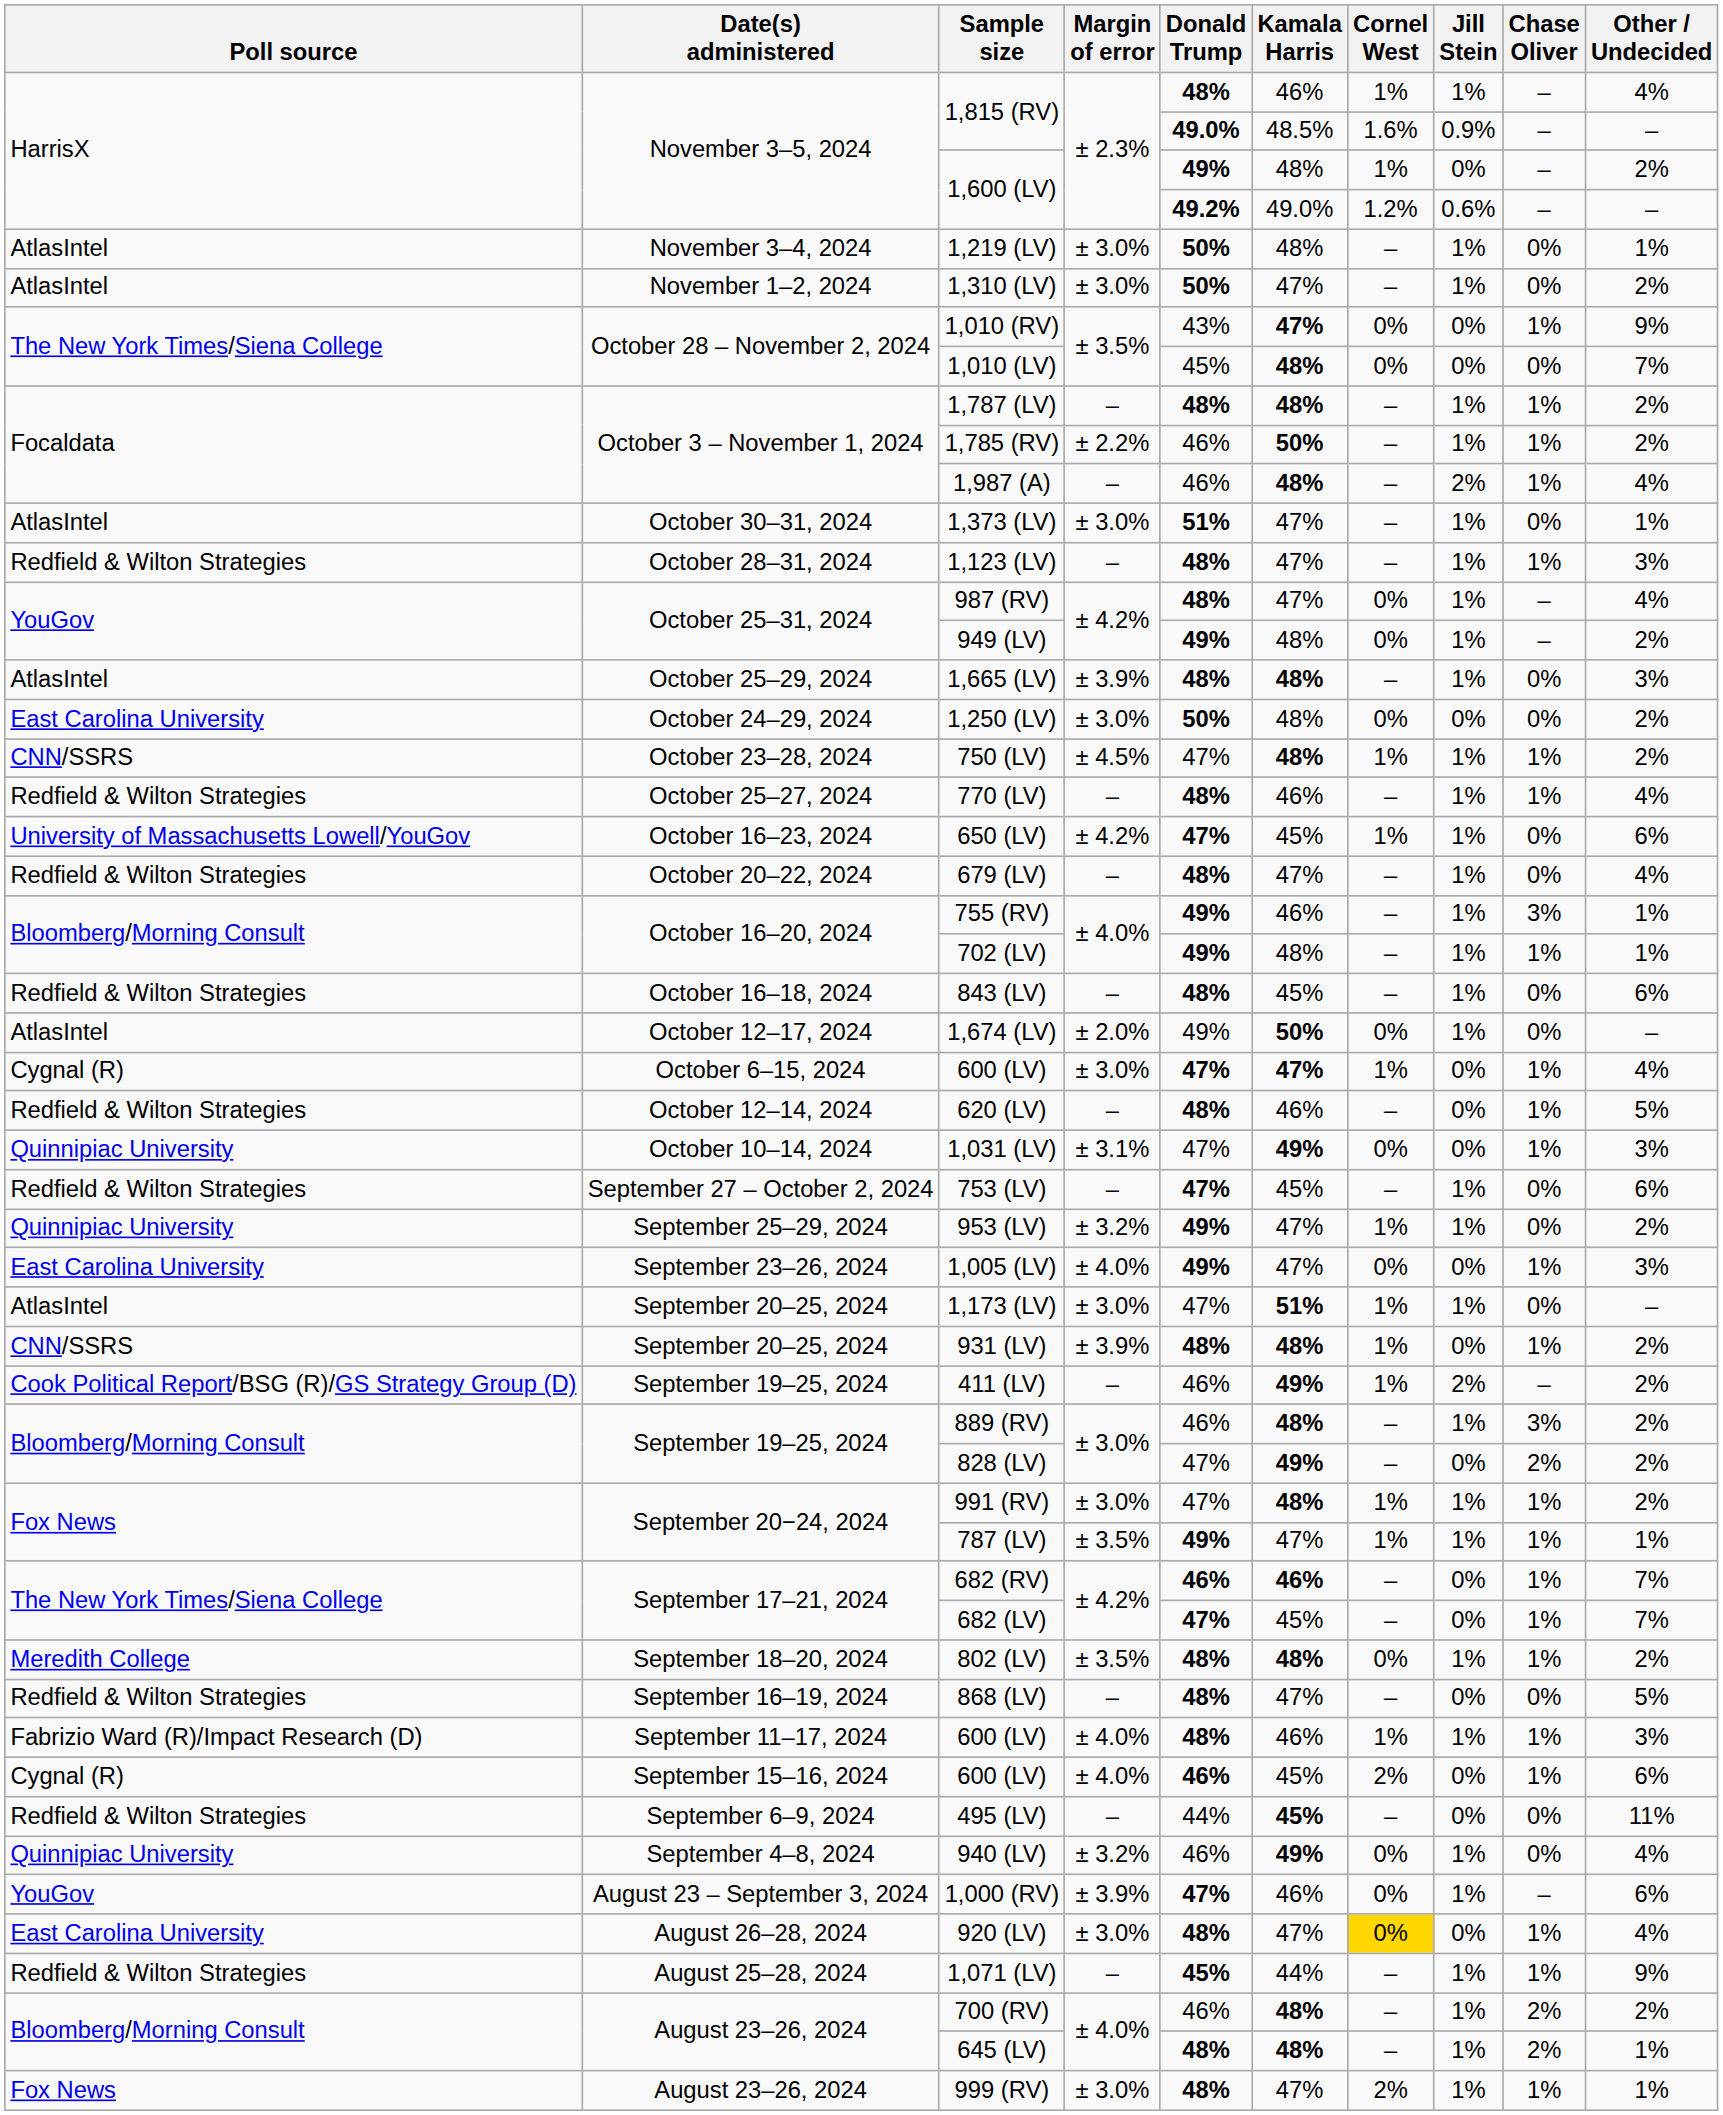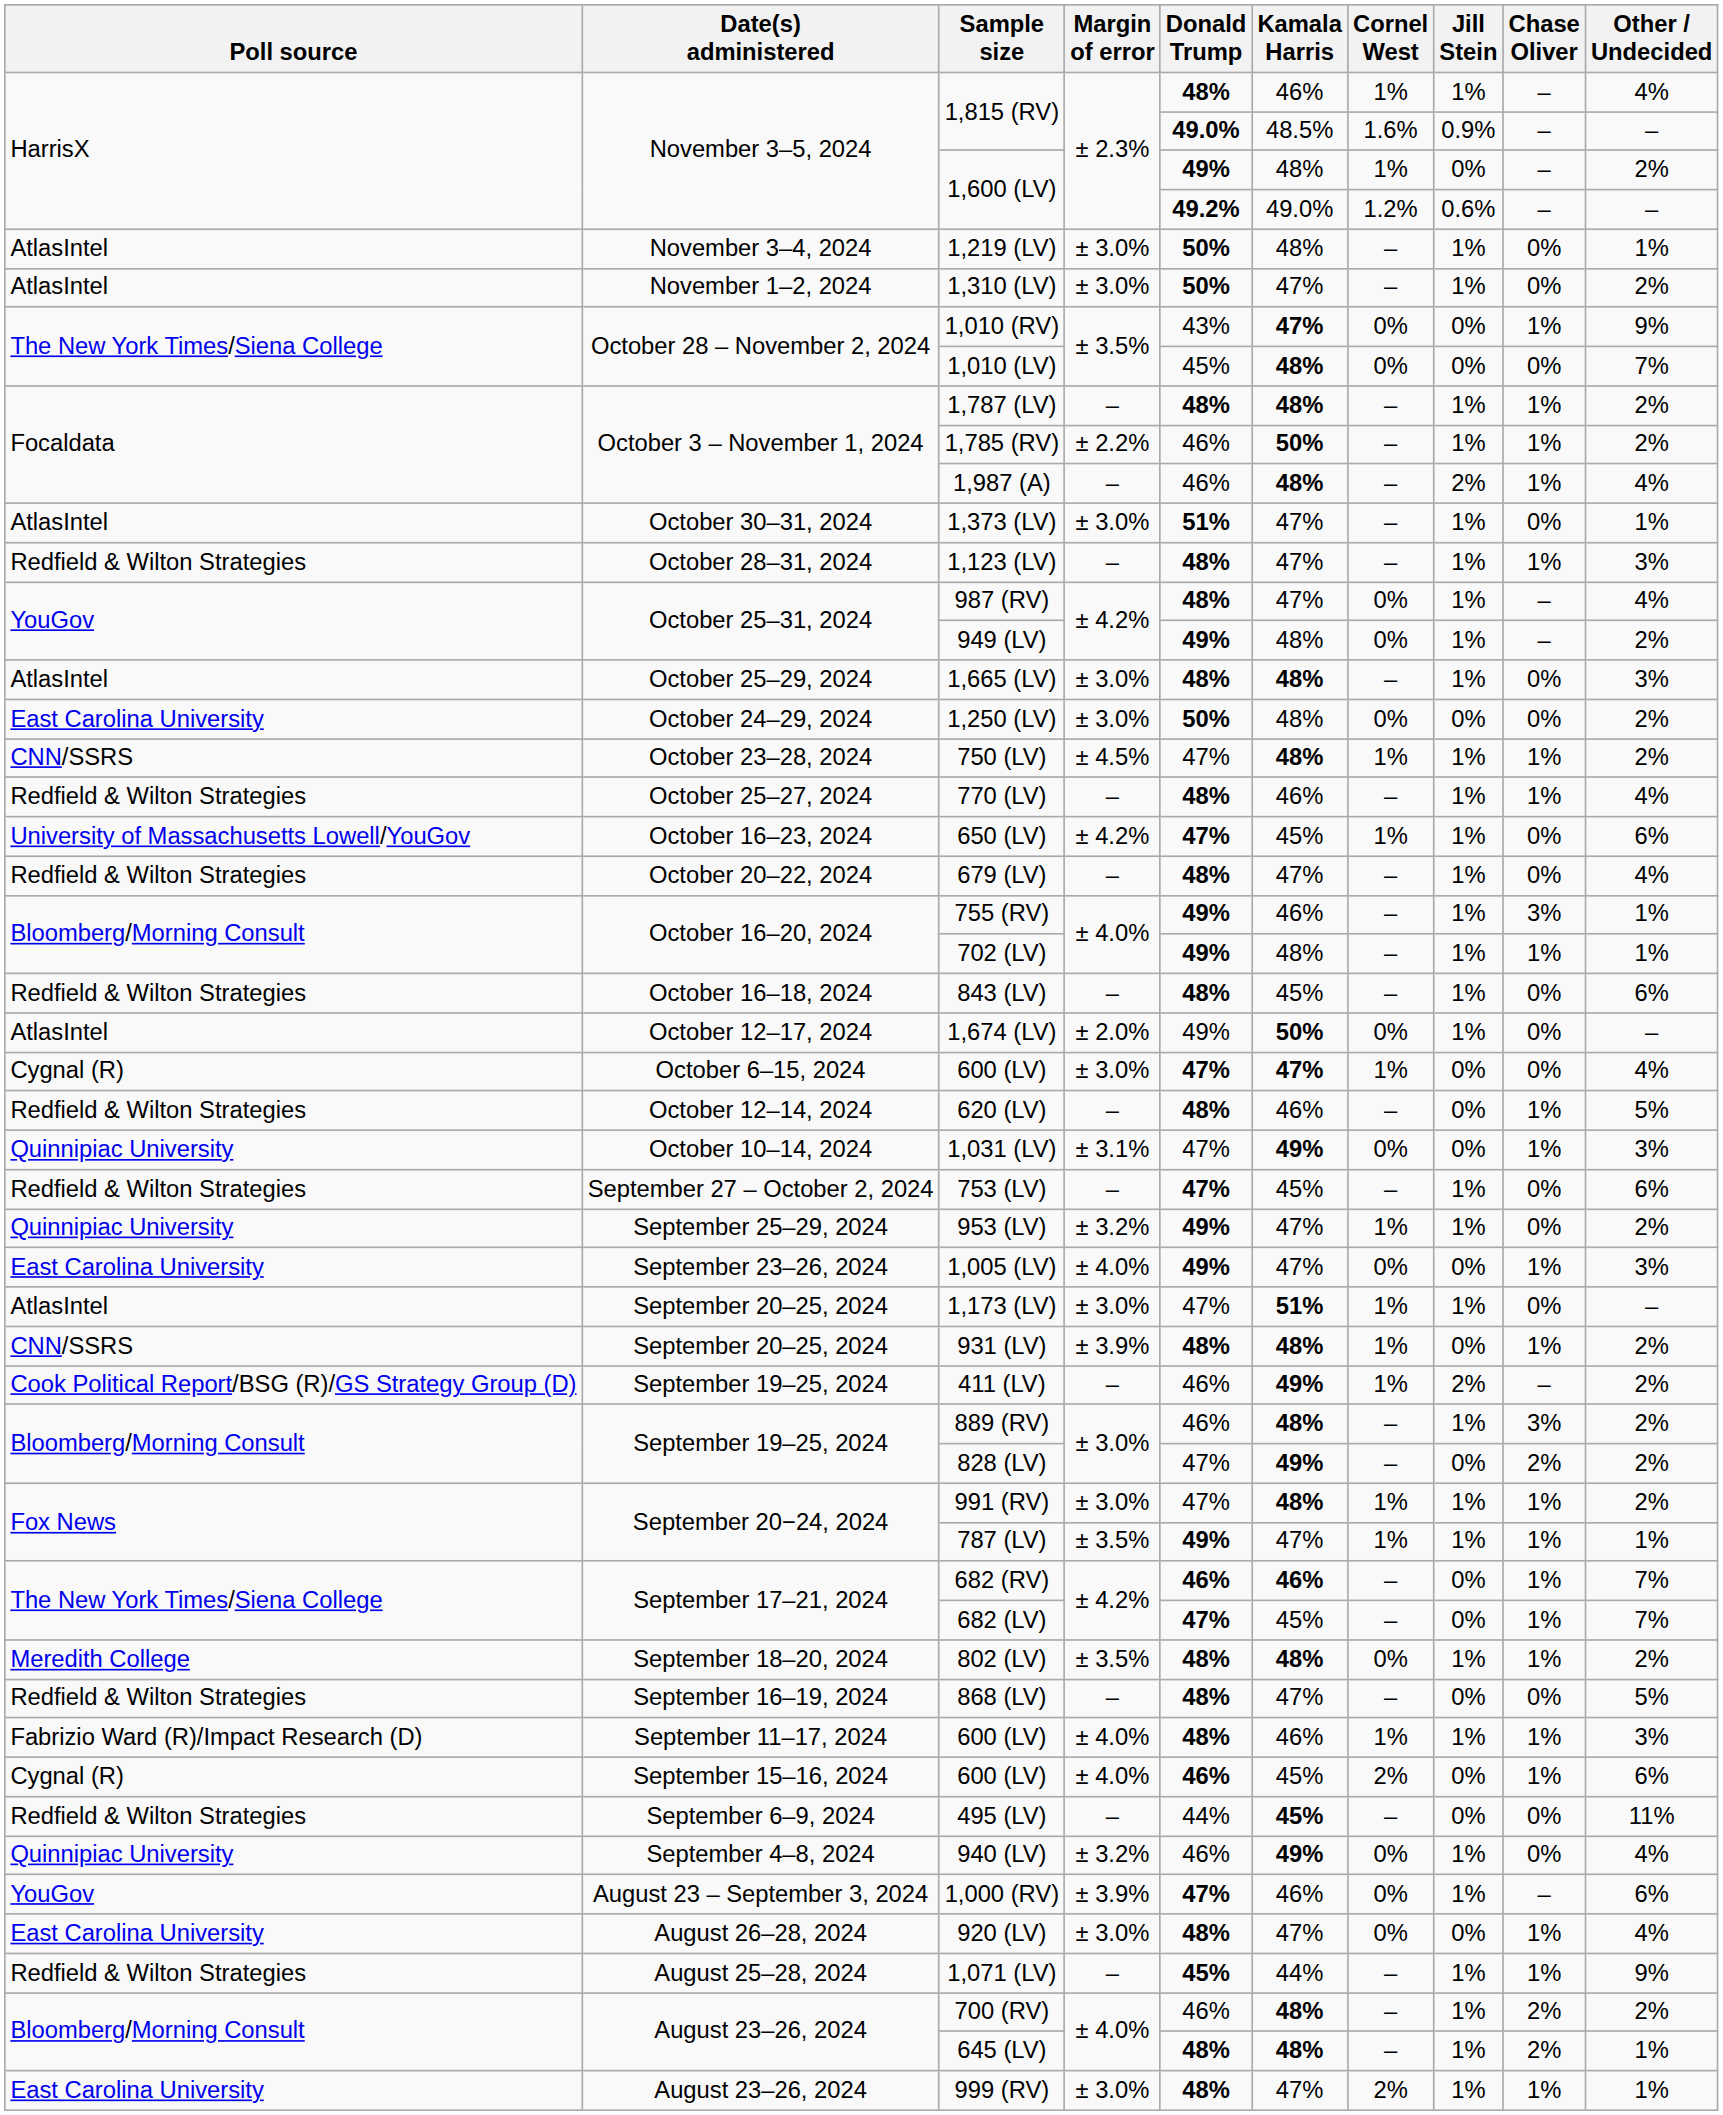(1112, 679) ± 3.9% -> (1112, 679) ± 3.0%
(1544, 1071) 1% -> (1544, 1071) 0%
(1391, 1933) gold background -> (1391, 1933) no background
(63, 2090) Fox News -> (137, 2090) East Carolina University
